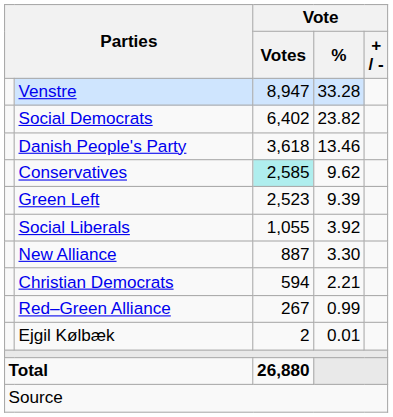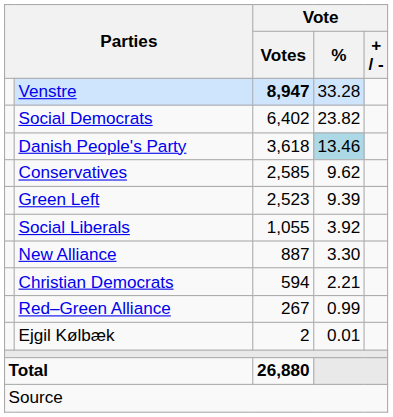(288, 91) normal -> (288, 91) bold
(339, 145) no background -> (339, 145) lightblue background
(288, 173) paleturquoise background -> (288, 173) no background
